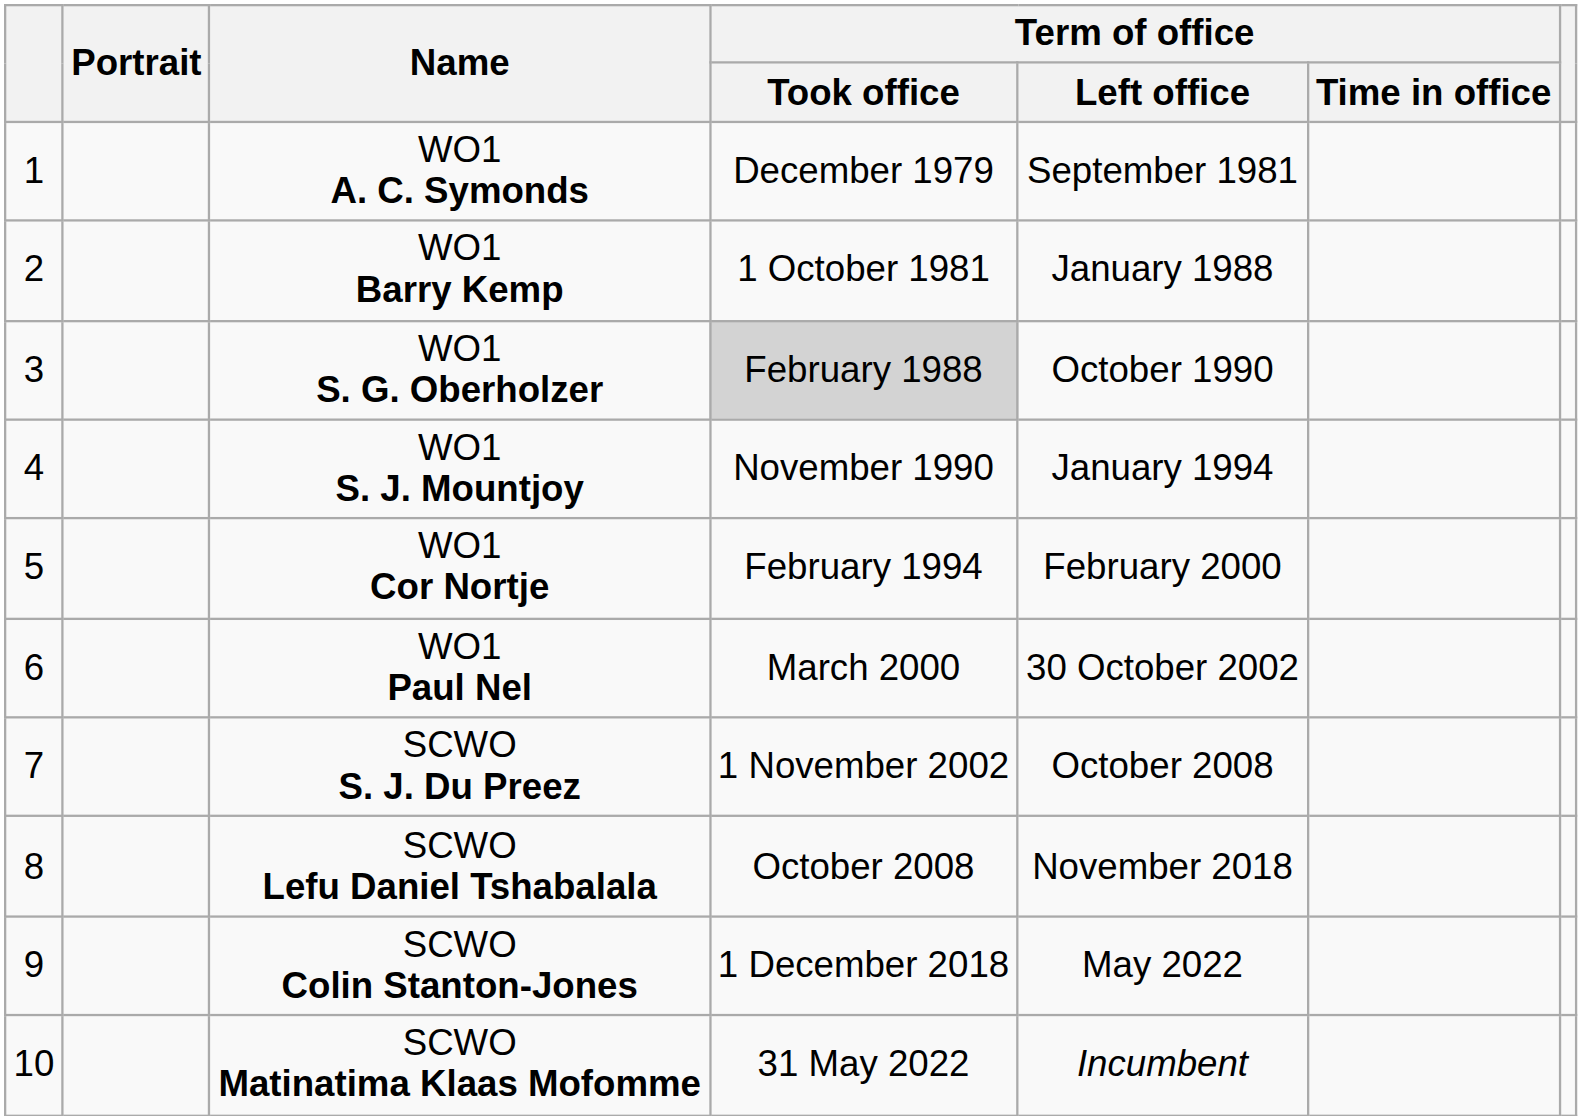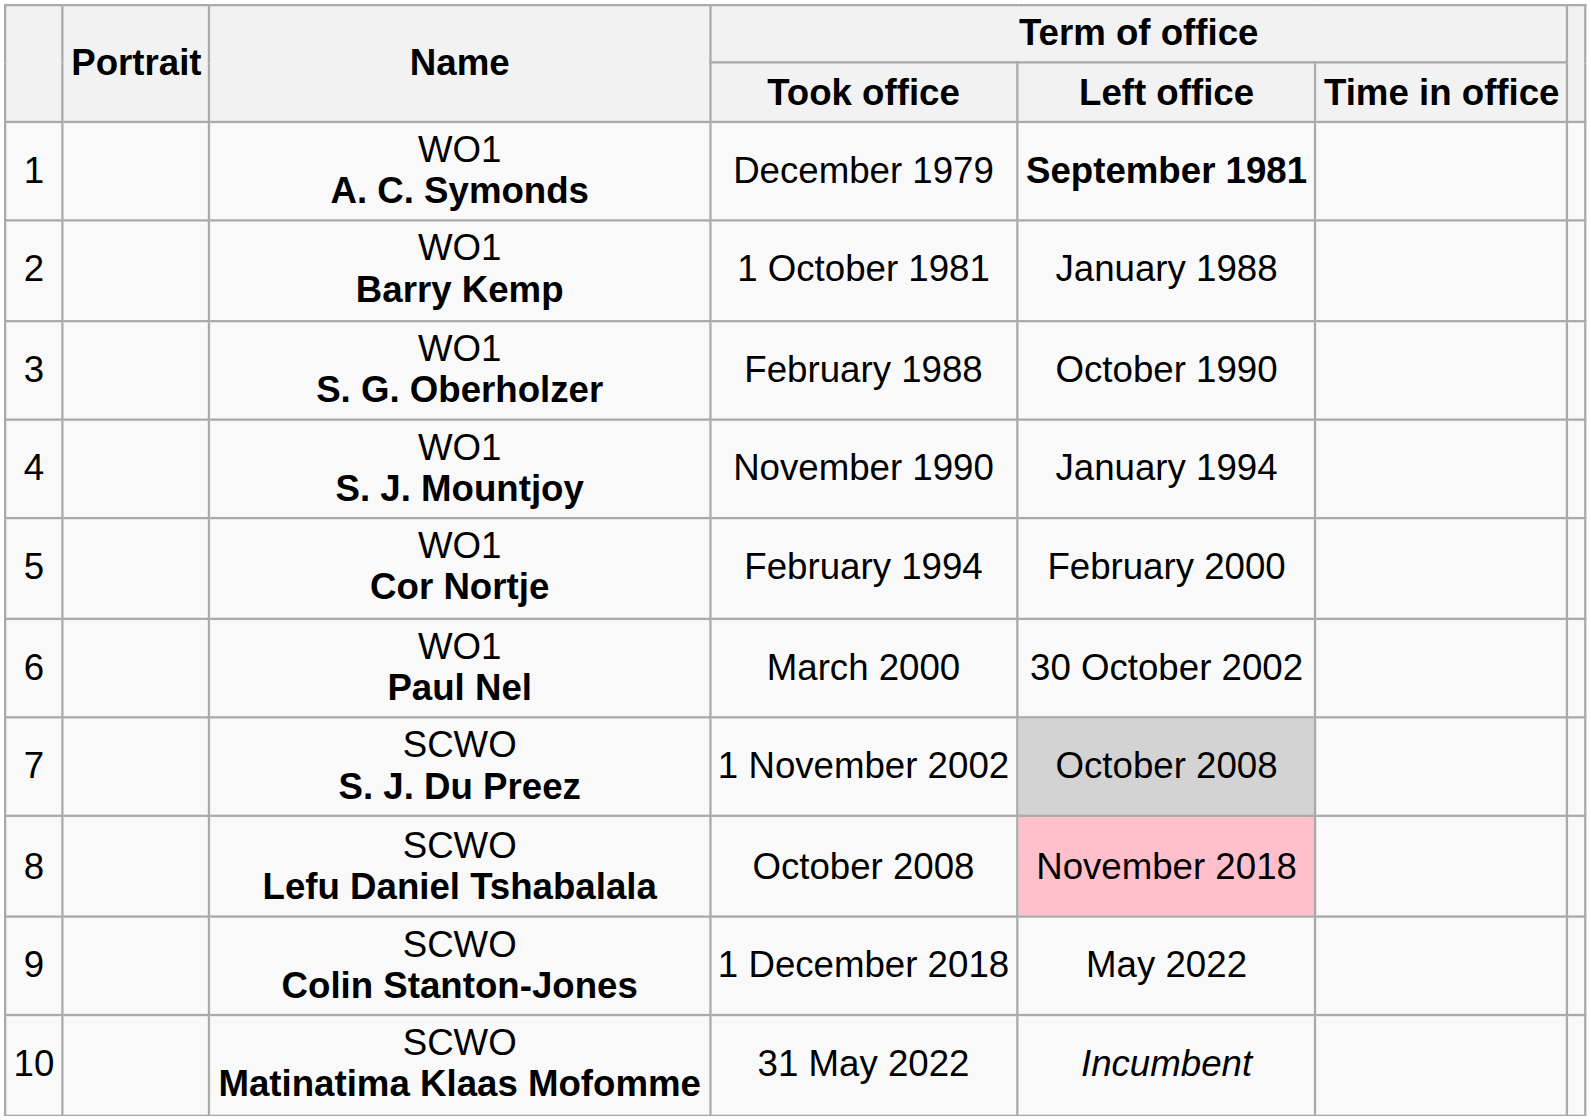(1162, 170) normal -> (1167, 170) bold
(864, 369) lightgrey background -> (864, 369) no background
(1163, 766) no background -> (1167, 766) lightgrey background
(1162, 865) no background -> (1167, 865) pink background
